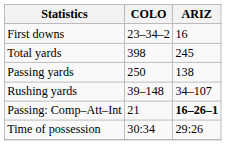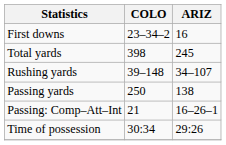rows swapped: (42, 91) <-> (40, 72)
(197, 110) bold -> (197, 110) normal
